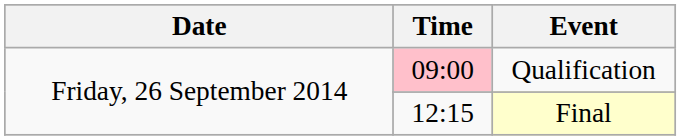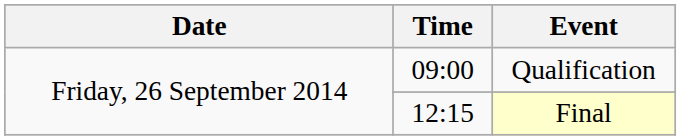(443, 69) pink background -> (443, 69) no background
